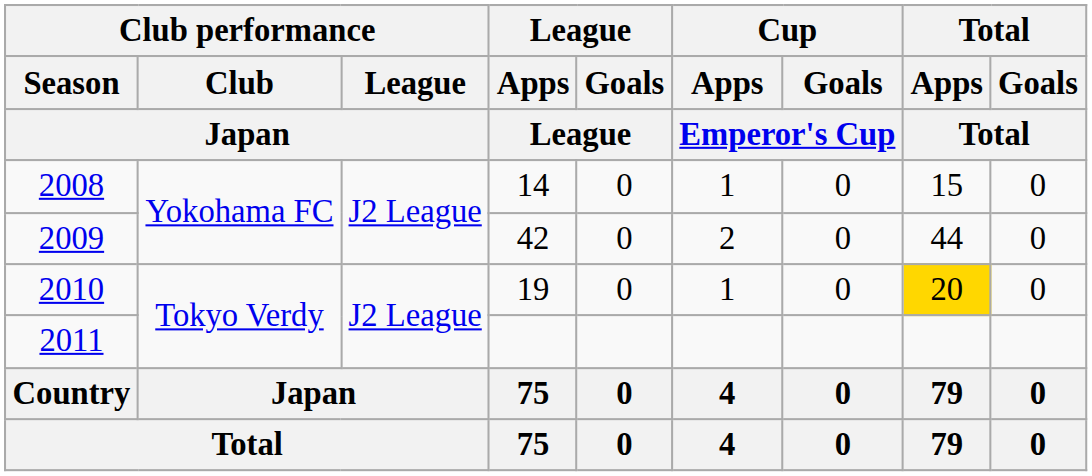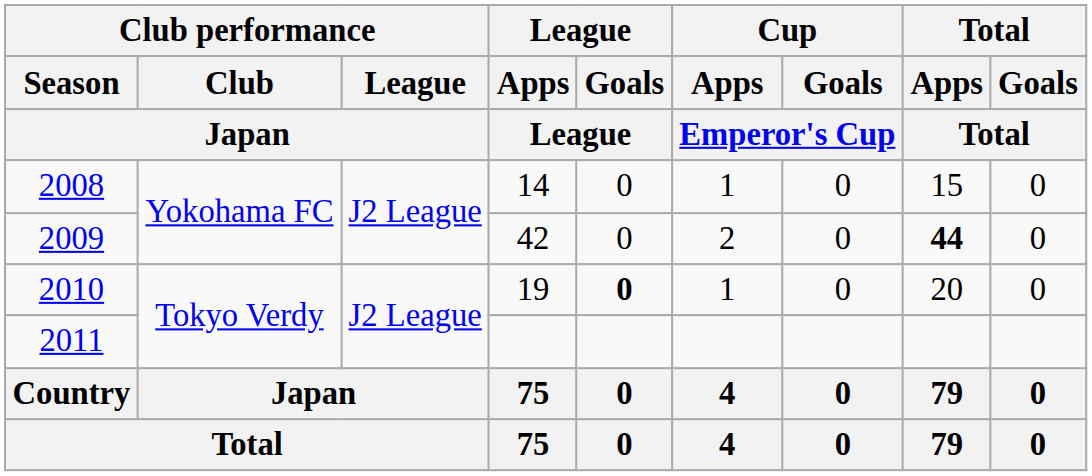(947, 237) normal -> (947, 237) bold
(624, 289) normal -> (624, 289) bold
(947, 289) gold background -> (947, 289) no background
